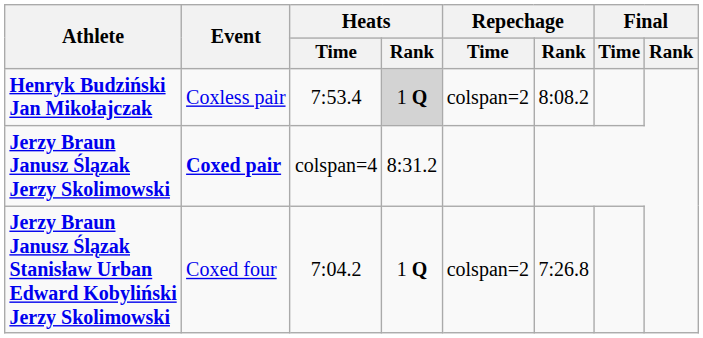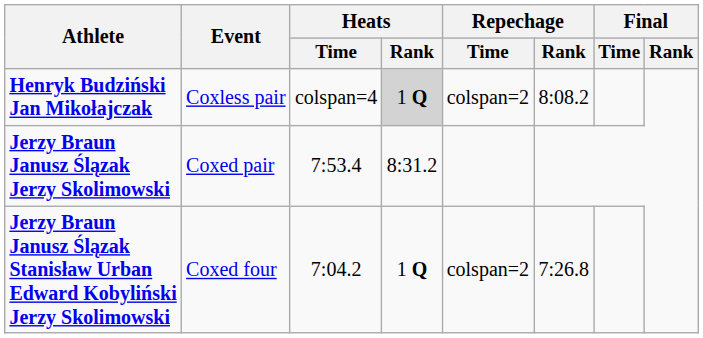(336, 97) 7:53.4 -> (336, 97) colspan=4
(234, 165) bold -> (230, 165) normal
(336, 165) colspan=4 -> (336, 165) 7:53.4
